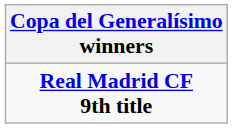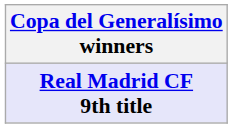(116, 92) no background -> (116, 92) lavender background
